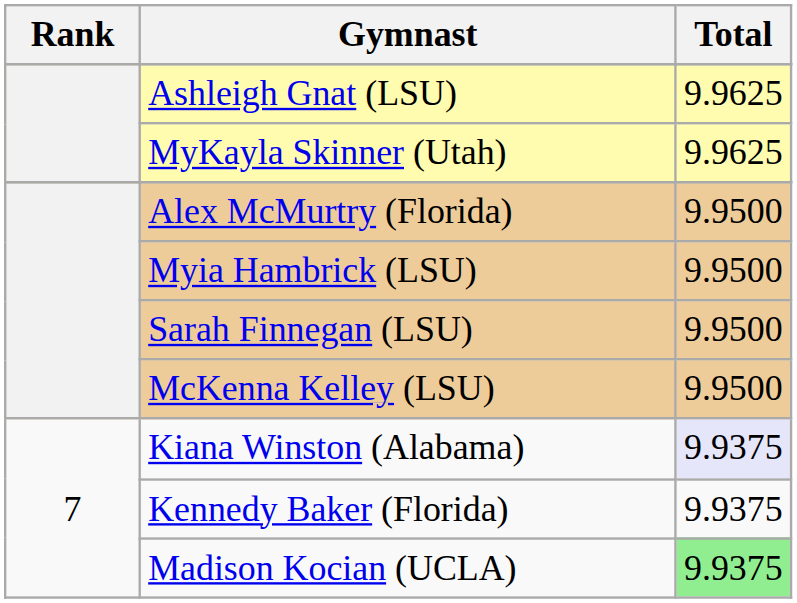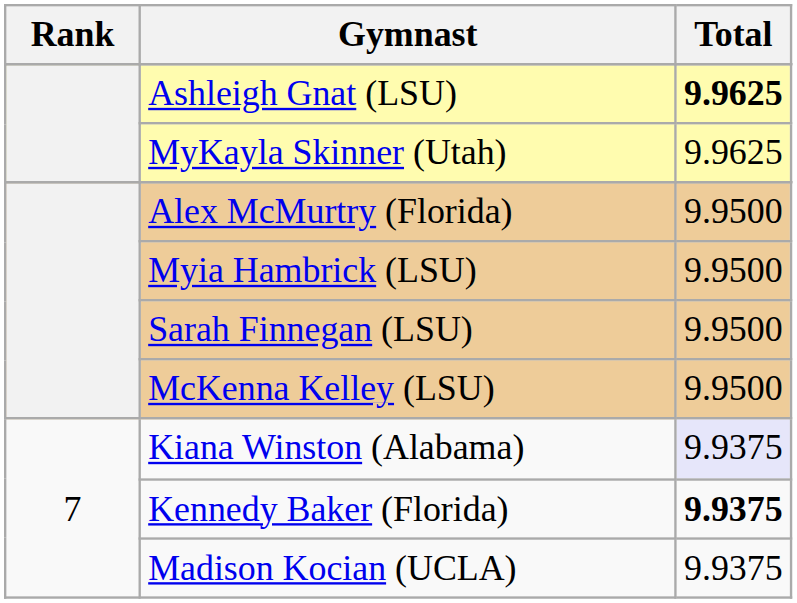(733, 93) normal -> (733, 93) bold
(733, 507) normal -> (733, 507) bold
(733, 566) lightgreen background -> (733, 566) no background
